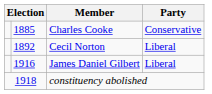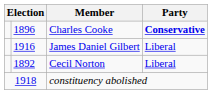(24, 30) 1885 -> (24, 30) 1896
(173, 30) normal -> (175, 30) bold
rows swapped: (77, 47) <-> (95, 64)
